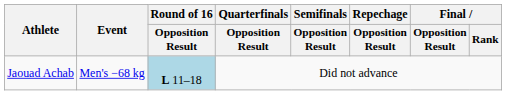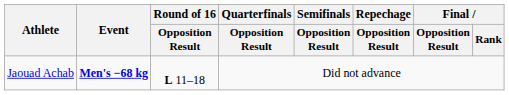(112, 73) normal -> (114, 73) bold
(182, 80) lightblue background -> (185, 80) no background
